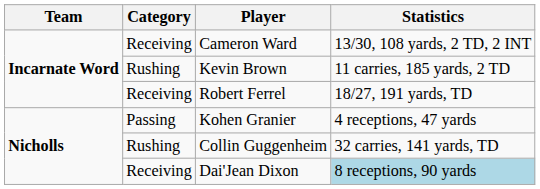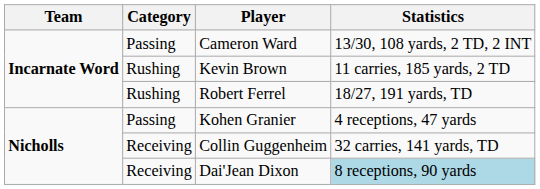(159, 43) Receiving -> (151, 43) Passing
(159, 94) Receiving -> (153, 94) Rushing
(153, 145) Rushing -> (159, 145) Receiving
